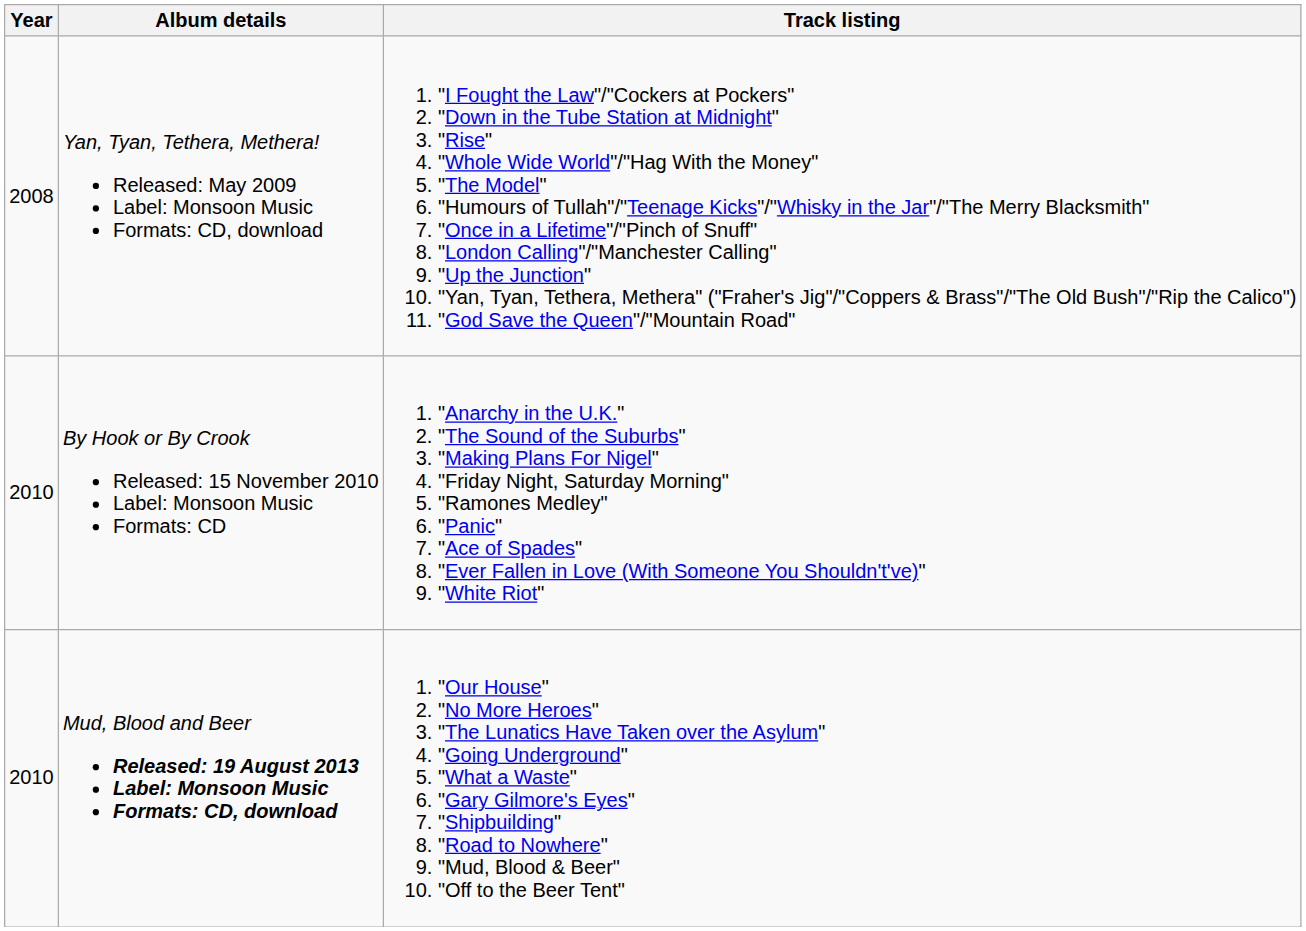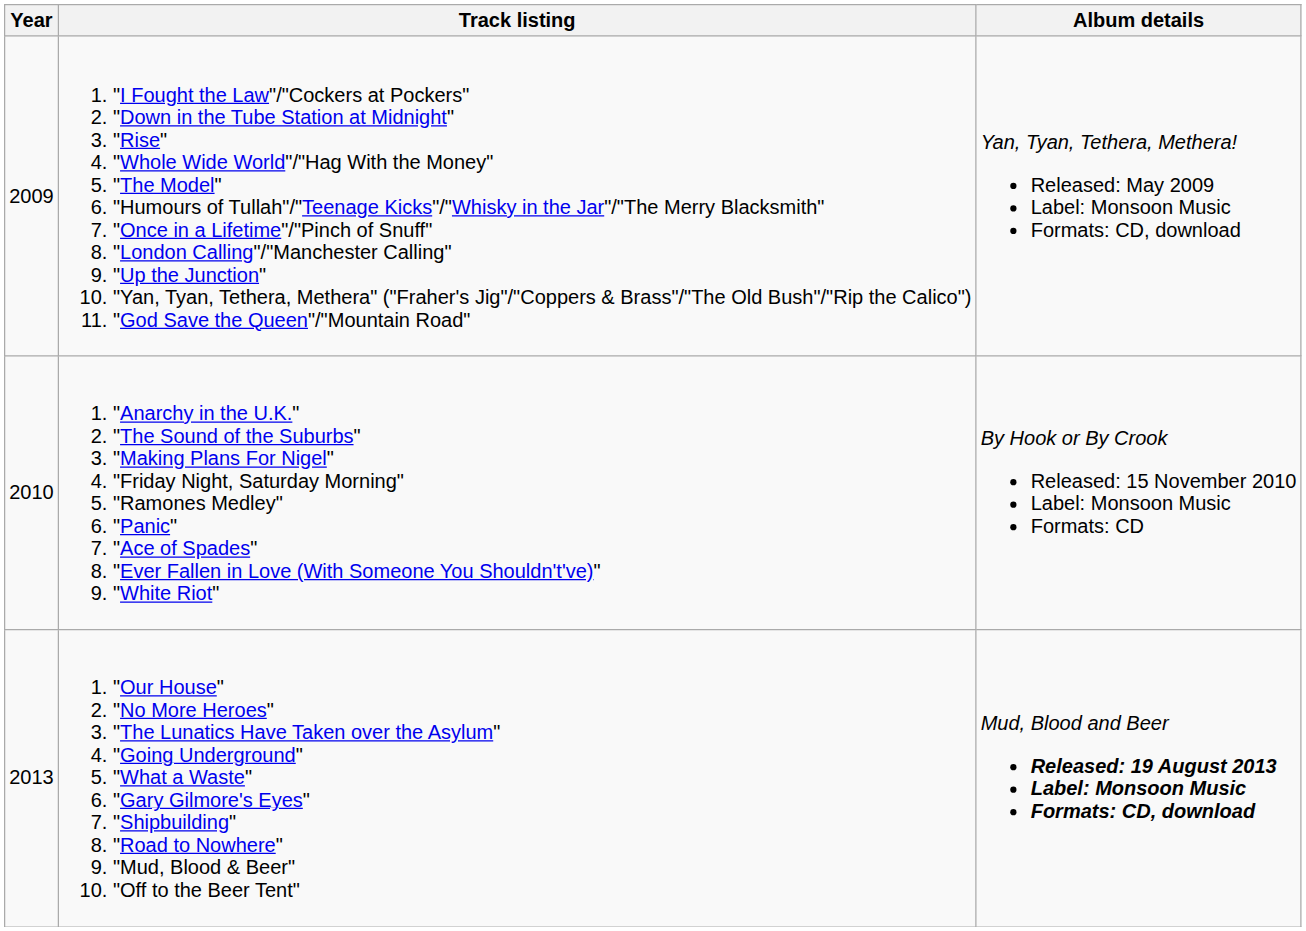columns swapped: (221, 20) <-> (842, 20)
(31, 195) 2008 -> (31, 195) 2009
(31, 778) 2010 -> (31, 778) 2013
